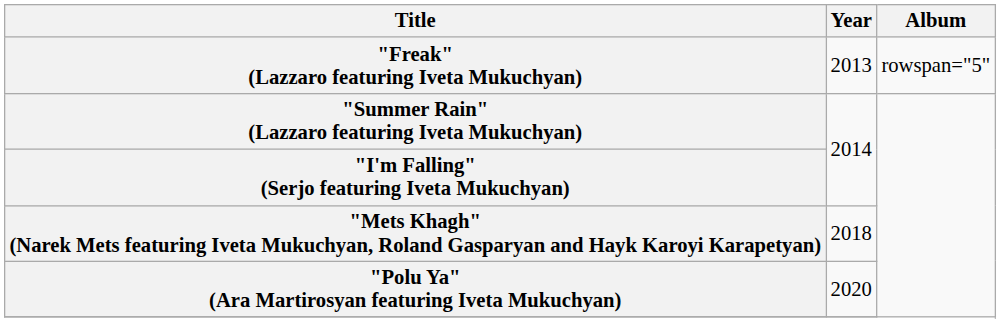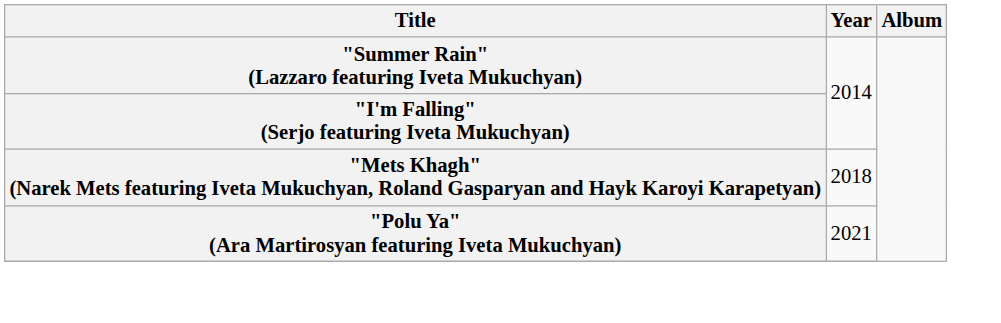- row: (415, 65)
(851, 289) 2020 -> (851, 233) 2021
